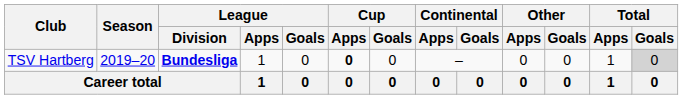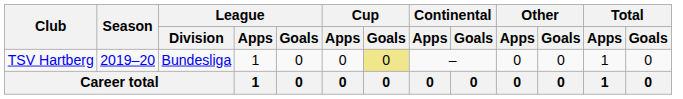(200, 60) bold -> (196, 60) normal
(349, 60) bold -> (343, 60) normal
(393, 60) no background -> (386, 60) khaki background
(654, 60) lightgrey background -> (648, 60) no background
